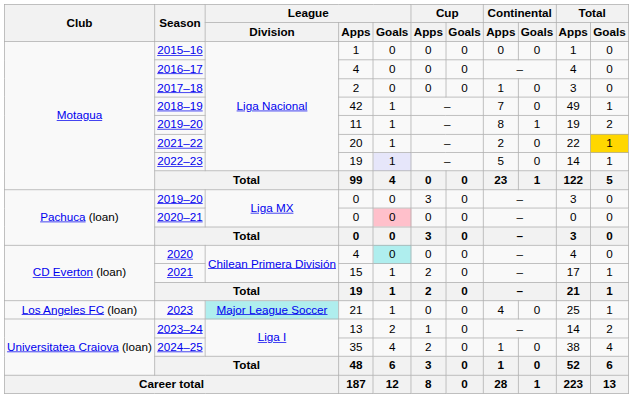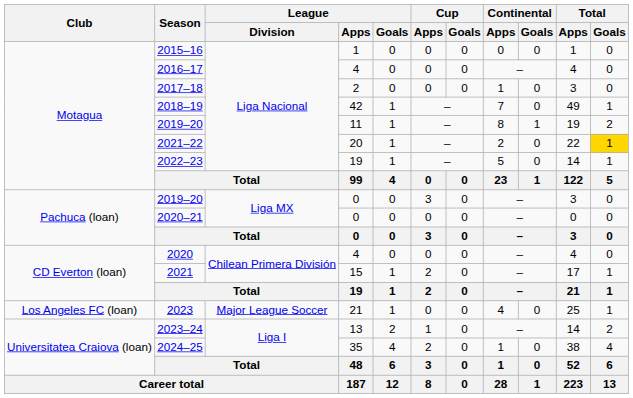(392, 161) lavender background -> (392, 161) no background
(392, 217) pink background -> (392, 217) no background
(392, 254) paleturquoise background -> (392, 254) no background
(272, 310) paleturquoise background -> (272, 310) no background
